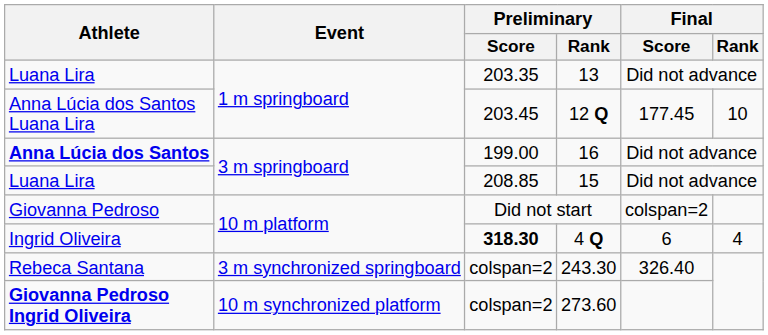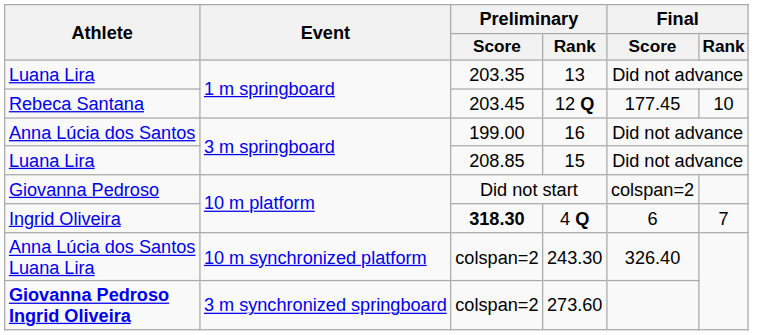(102, 114) Anna Lúcia dos Santos Luana Lira -> (76, 104) Rebeca Santana
(109, 153) bold -> (102, 132) normal
(737, 239) 4 -> (723, 218) 7
(76, 267) Rebeca Santana -> (102, 257) Anna Lúcia dos Santos Luana Lira
(339, 267) 3 m synchronized springboard -> (315, 257) 10 m synchronized platform
(329, 306) 10 m synchronized platform -> (325, 306) 3 m synchronized springboard
